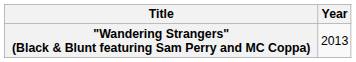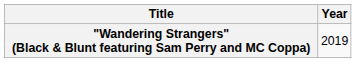(335, 40) 2013 -> (335, 40) 2019
